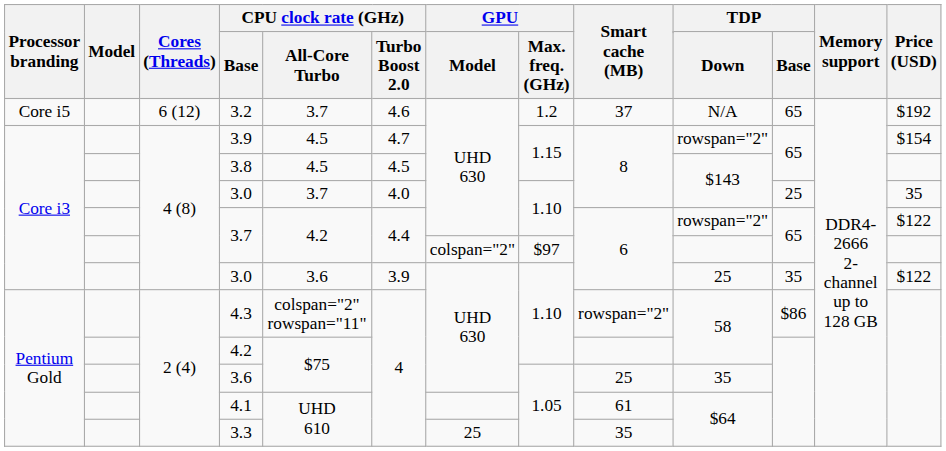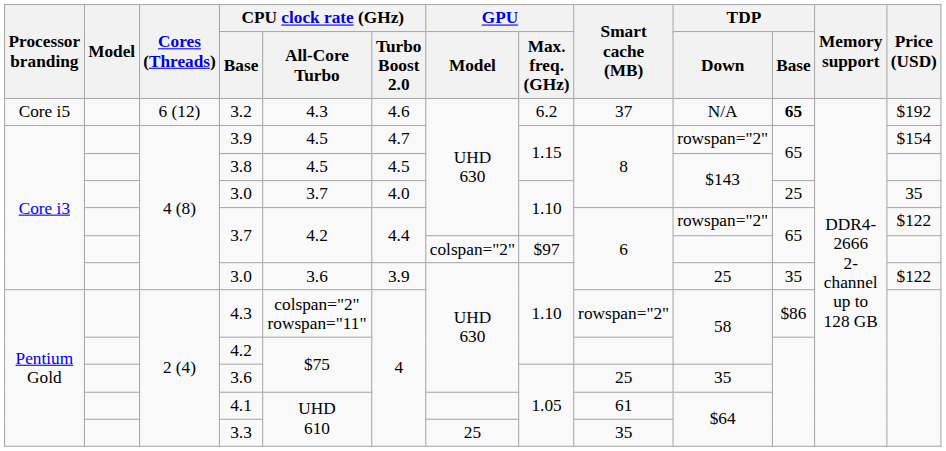(317, 111) 3.7 -> (317, 111) 4.3
(547, 111) 1.2 -> (547, 111) 6.2
(793, 111) normal -> (793, 111) bold
